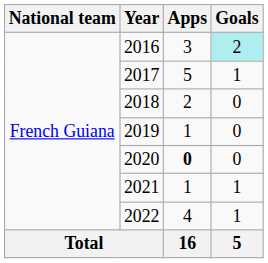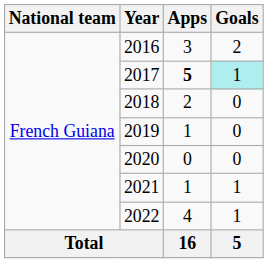(237, 46) paleturquoise background -> (237, 46) no background
(187, 74) normal -> (187, 74) bold
(237, 74) no background -> (237, 74) paleturquoise background
(187, 159) bold -> (187, 159) normal
